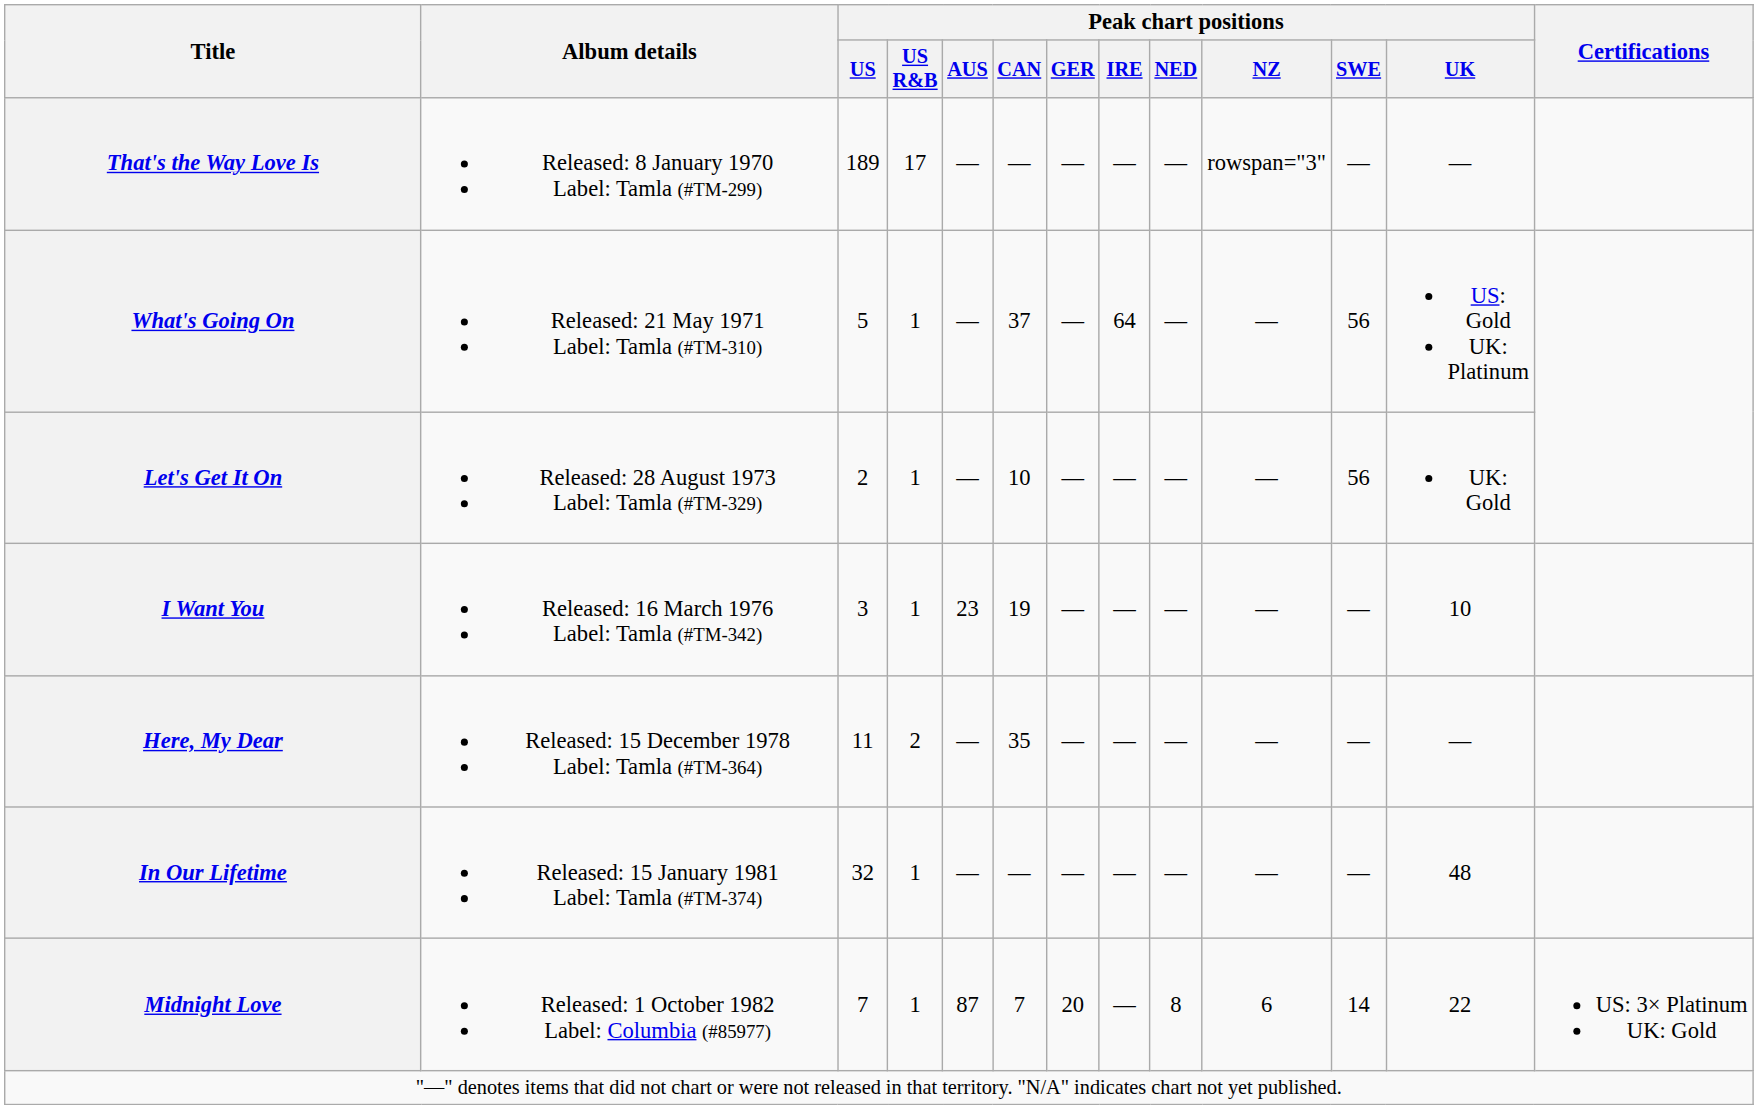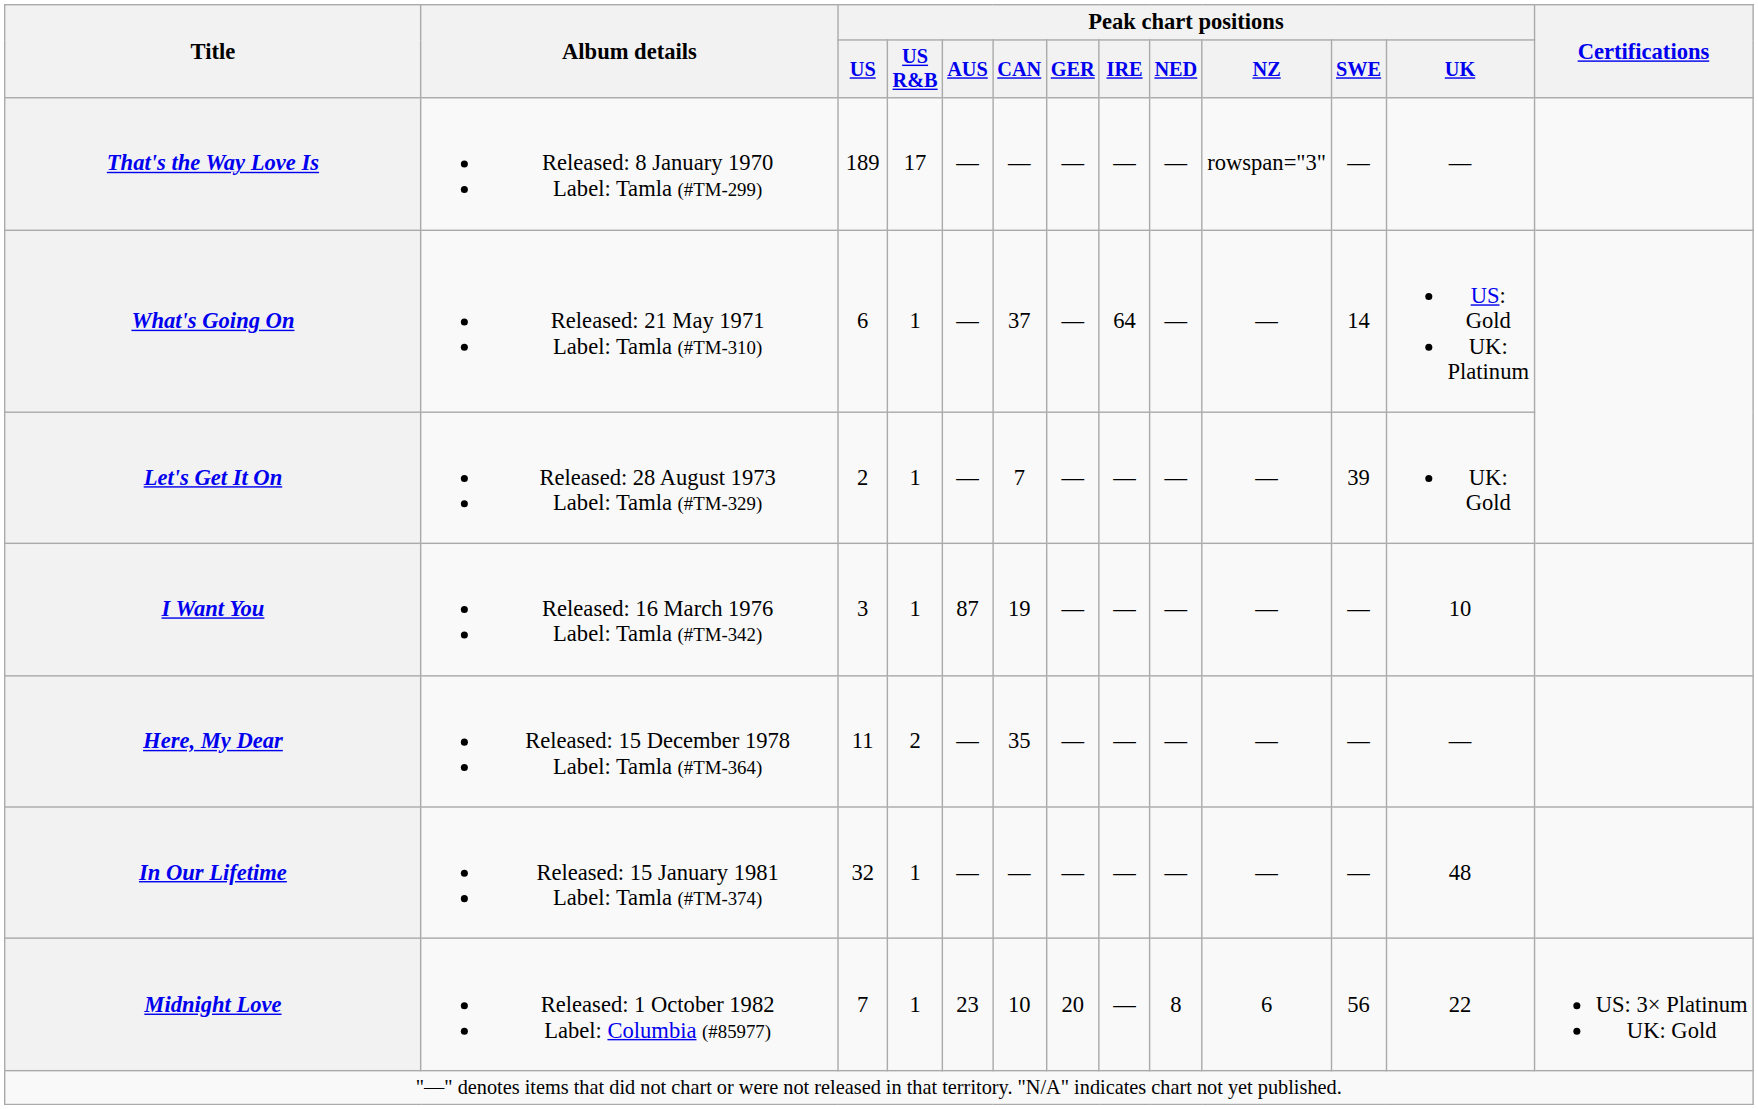(863, 320) 5 -> (863, 320) 6
(1359, 320) 56 -> (1359, 320) 14
(1019, 477) 10 -> (1019, 477) 7
(1359, 477) 56 -> (1359, 477) 39
(967, 609) 23 -> (967, 609) 87
(967, 1004) 87 -> (967, 1004) 23
(1019, 1004) 7 -> (1019, 1004) 10
(1359, 1004) 14 -> (1359, 1004) 56
